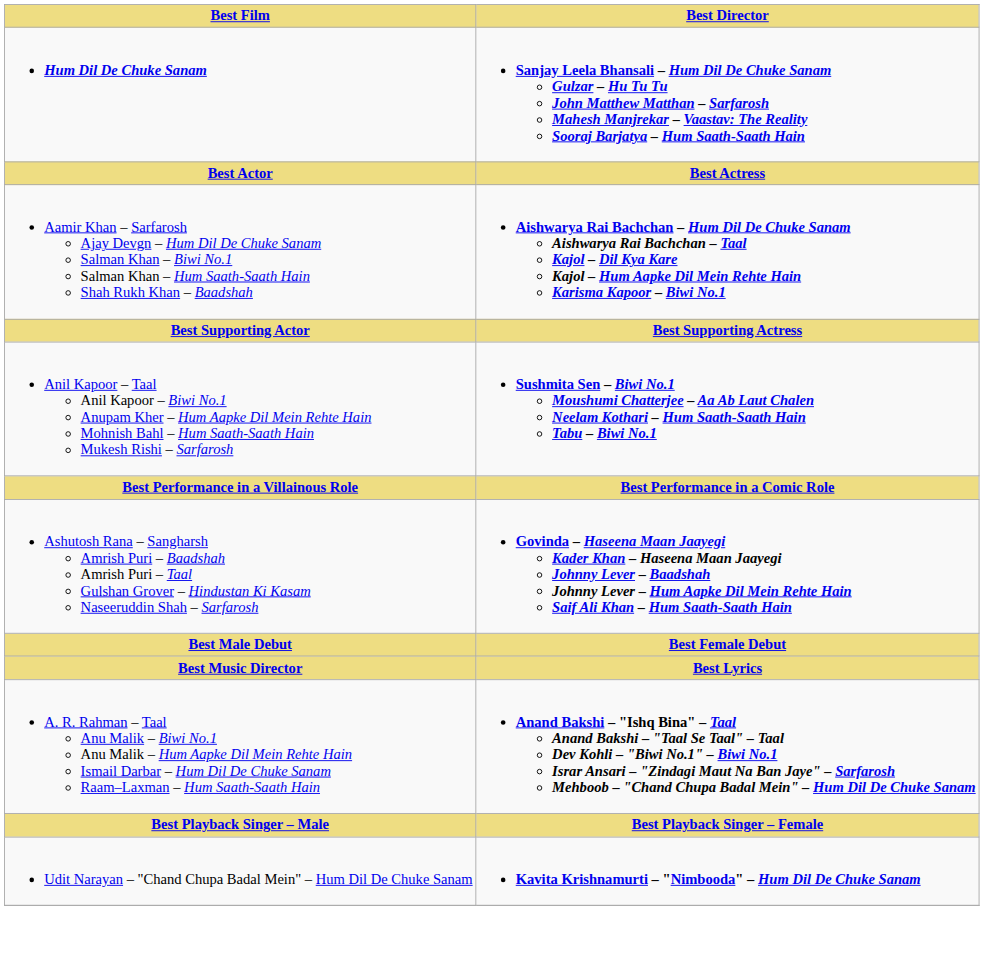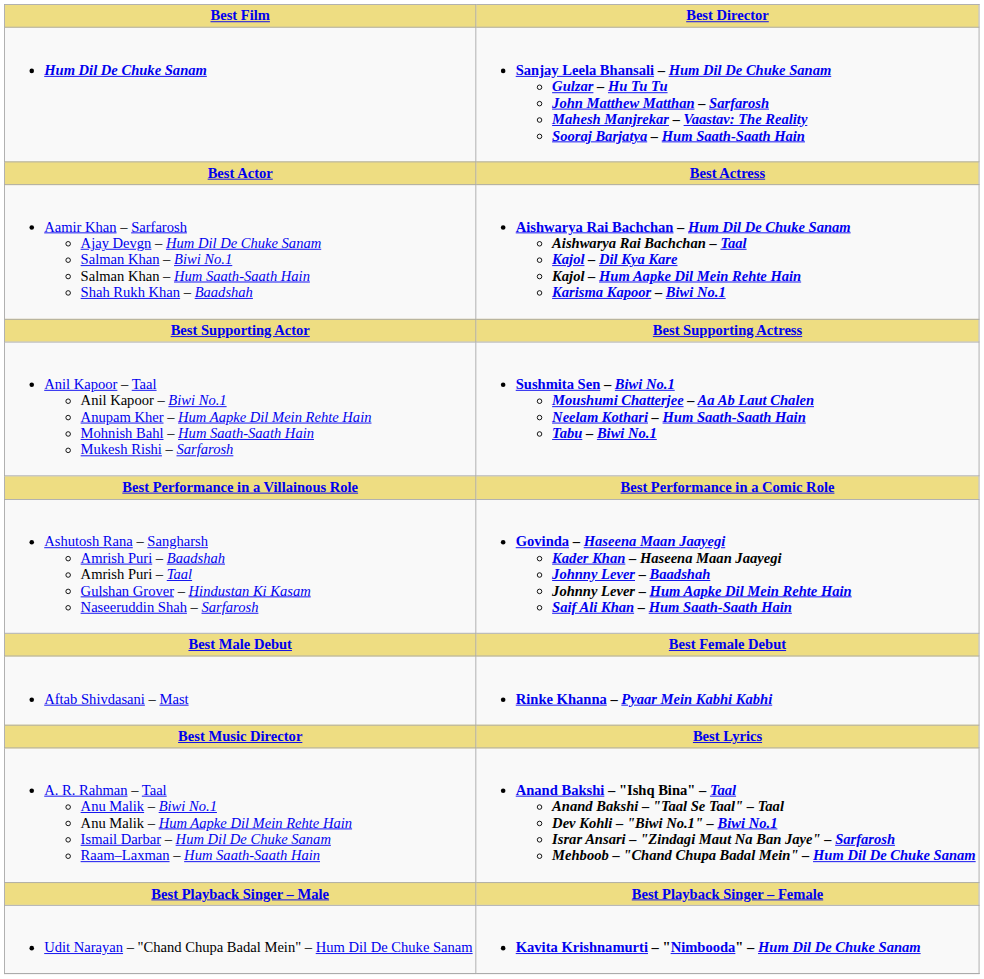+ row: (240, 699)
